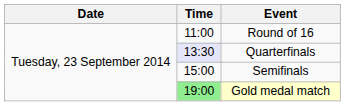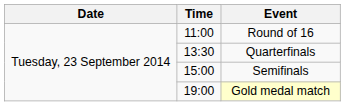(199, 52) lavender background -> (199, 52) no background
(199, 91) lightgreen background -> (199, 91) no background
